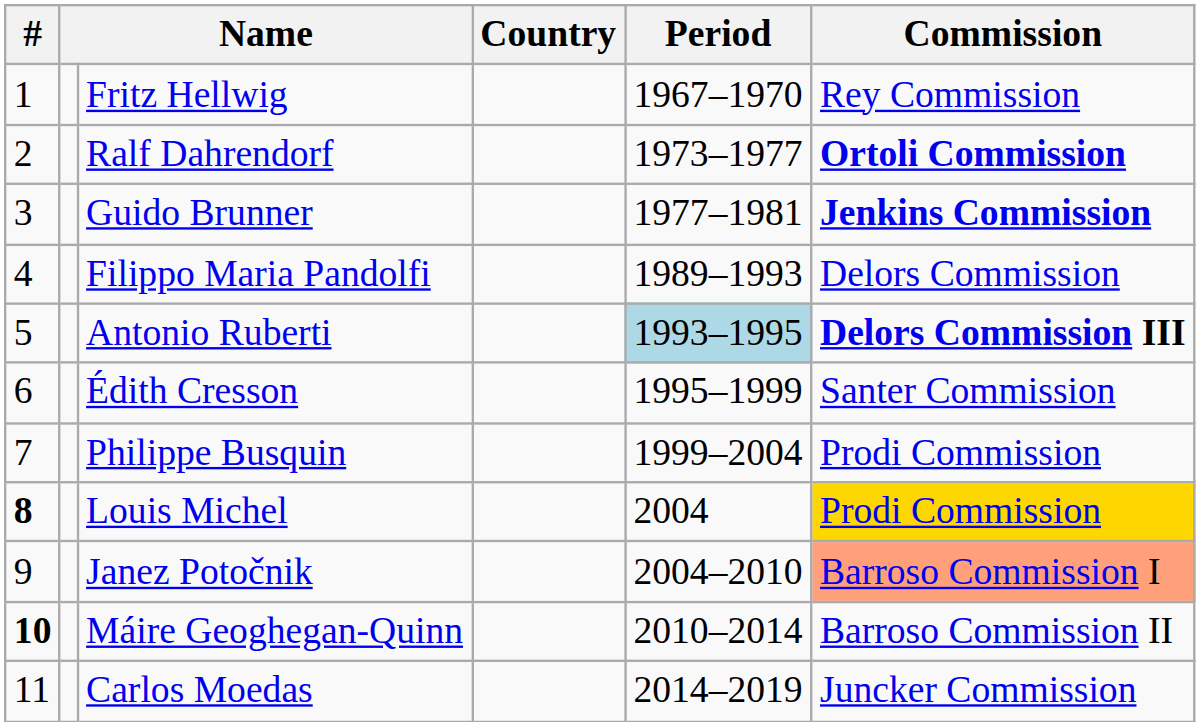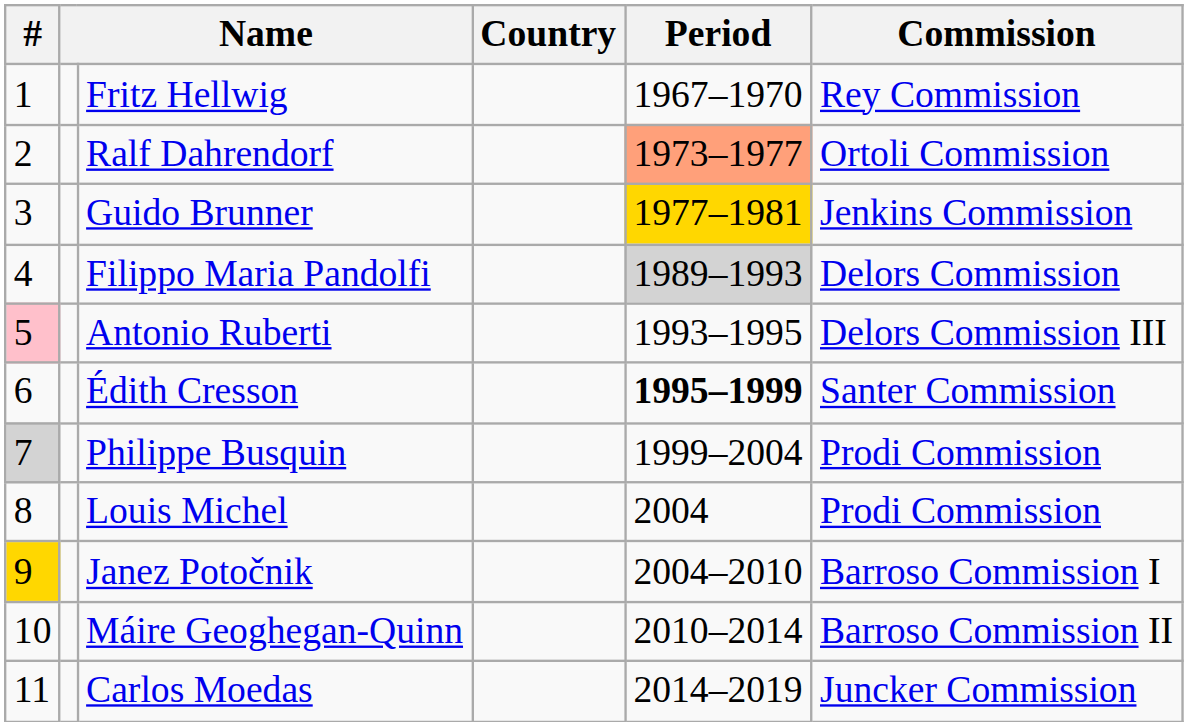(718, 153) no background -> (718, 153) lightsalmon background
(973, 153) bold -> (965, 153) normal
(718, 213) no background -> (718, 213) gold background
(986, 213) bold -> (976, 213) normal
(718, 272) no background -> (718, 272) lightgrey background
(23, 332) no background -> (23, 332) pink background
(718, 332) lightblue background -> (718, 332) no background
(1003, 332) bold -> (993, 332) normal
(718, 392) normal -> (718, 392) bold
(23, 451) no background -> (23, 451) lightgrey background
(23, 511) bold -> (23, 511) normal
(961, 511) gold background -> (961, 511) no background
(23, 570) no background -> (23, 570) gold background
(990, 570) lightsalmon background -> (990, 570) no background
(33, 630) bold -> (33, 630) normal
